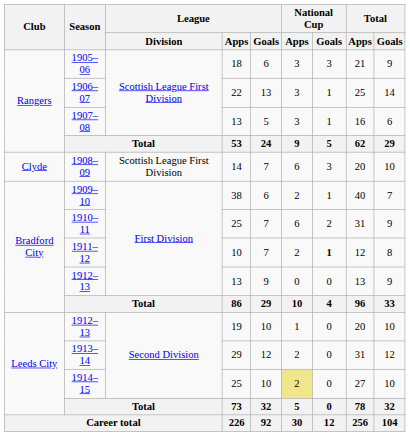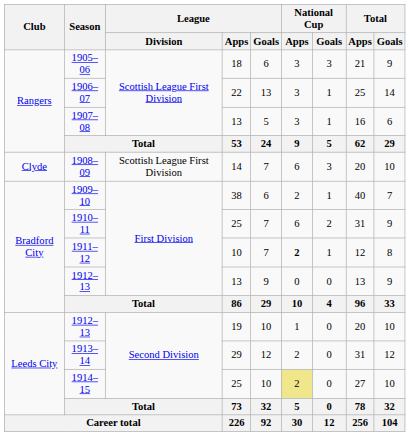(297, 252) normal -> (297, 252) bold
(329, 252) bold -> (329, 252) normal
